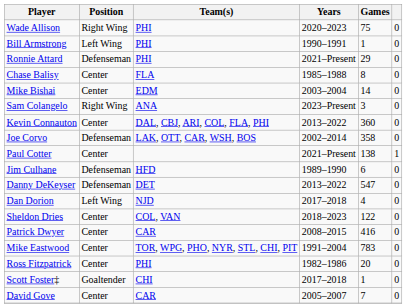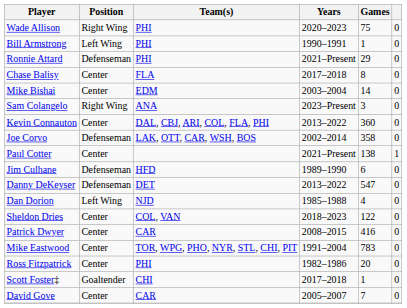(324, 75) 1985–1988 -> (324, 75) 2017–2018
(324, 201) 2017–2018 -> (324, 201) 1985–1988
